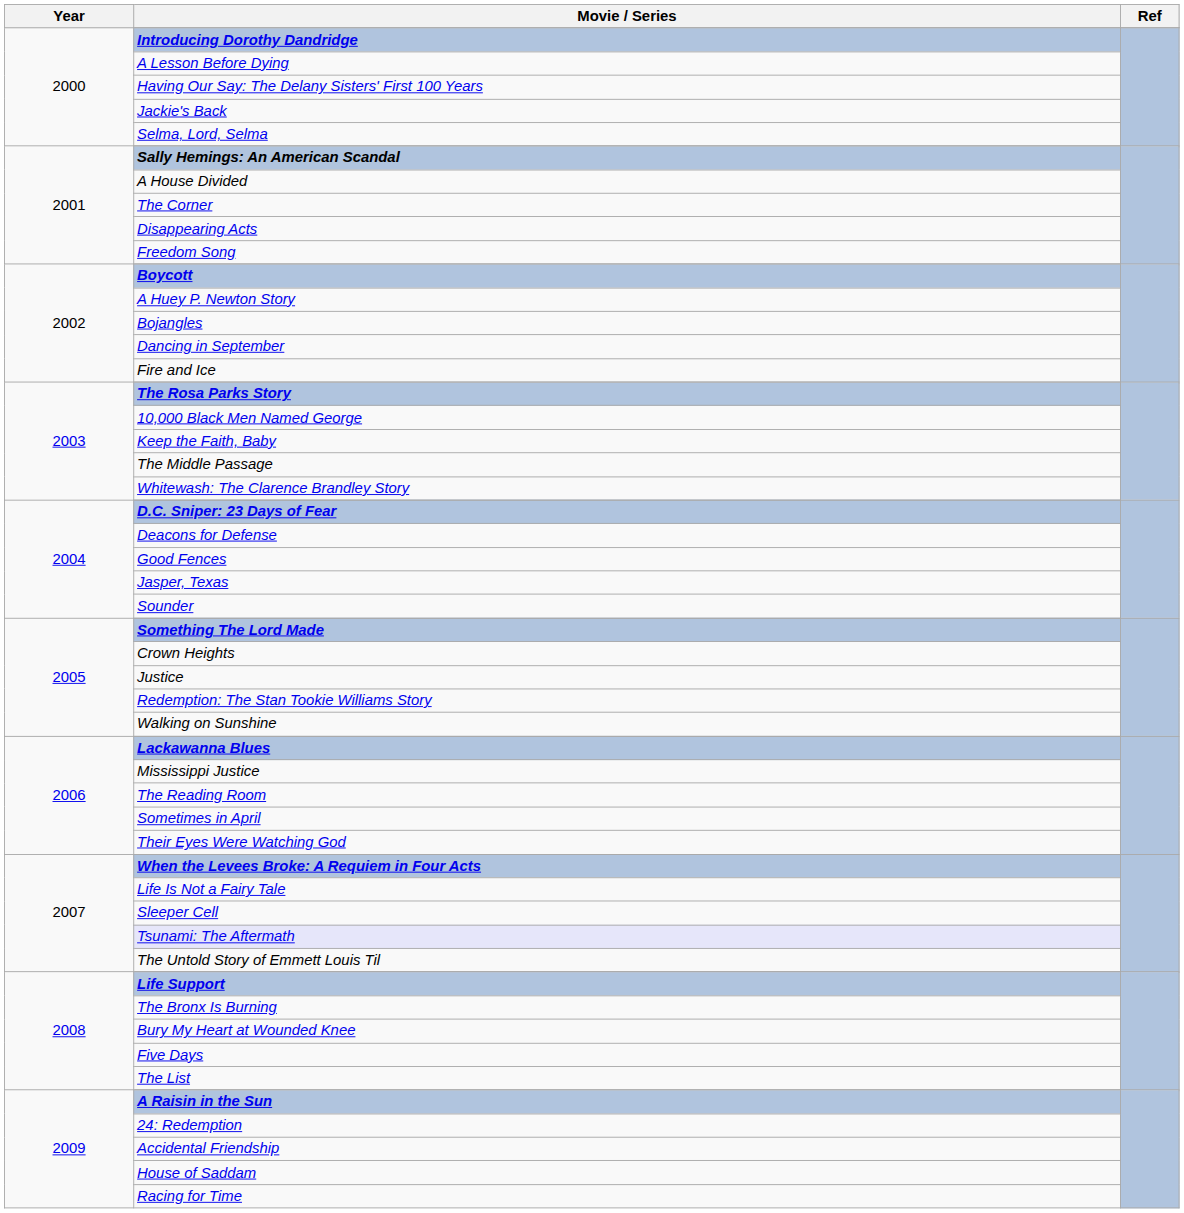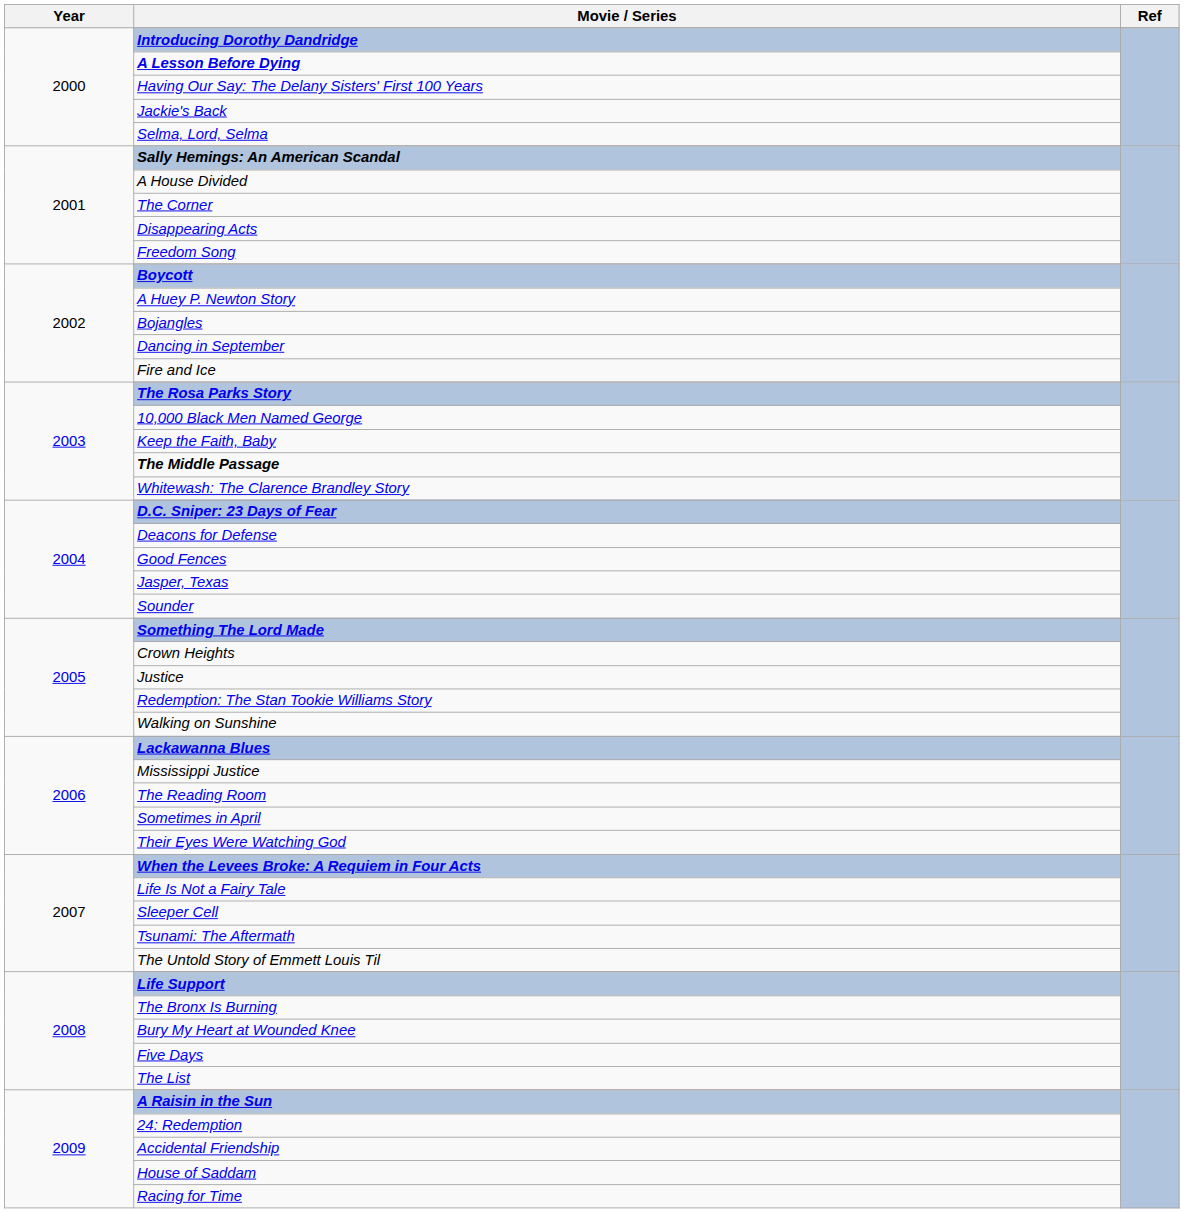(213, 63) normal -> (219, 63) bold
(205, 464) normal -> (208, 464) bold
(216, 936) lavender background -> (216, 936) no background
